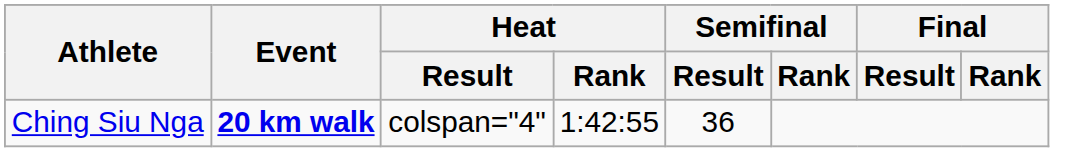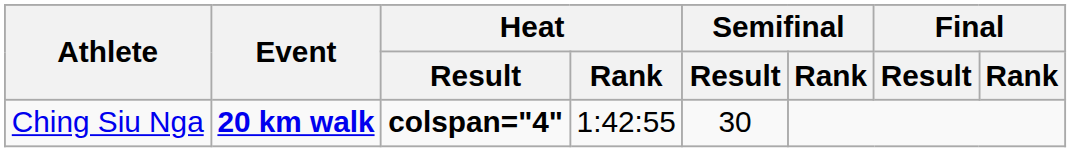(467, 122) normal -> (476, 122) bold
(718, 122) 36 -> (735, 122) 30
